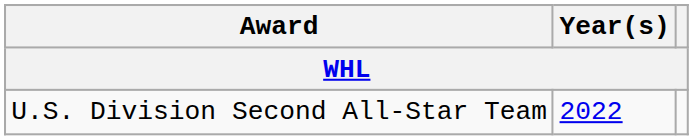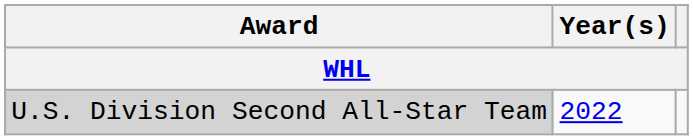(279, 112) no background -> (279, 112) lightgrey background
